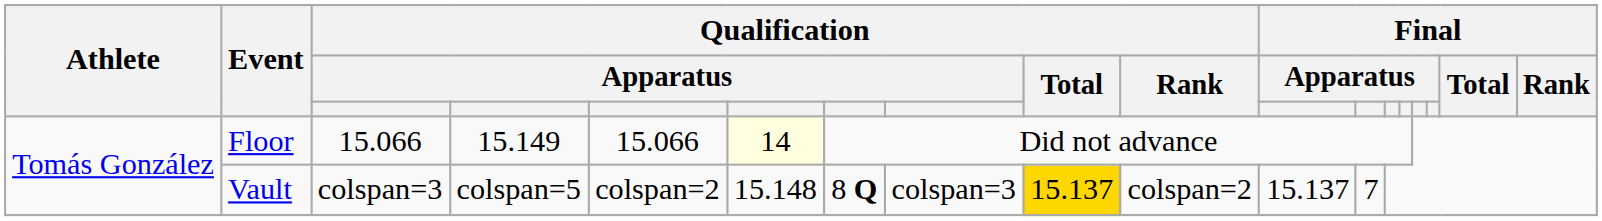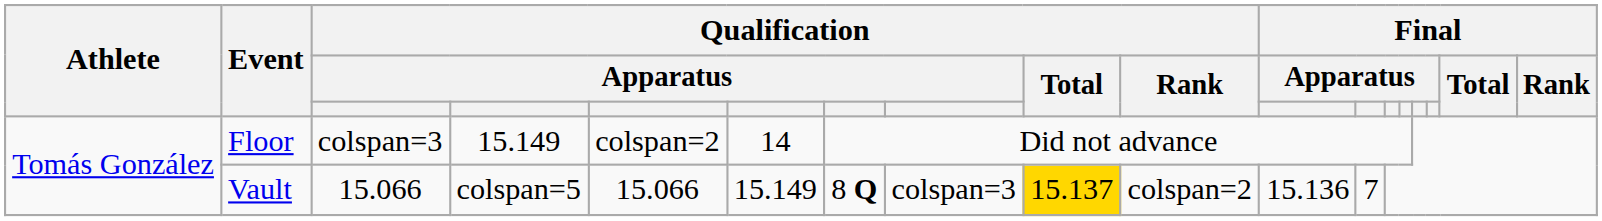(380, 140) 15.066 -> (380, 140) colspan=3
(657, 140) 15.066 -> (657, 140) colspan=2
(775, 140) lightyellow background -> (775, 140) no background
(380, 190) colspan=3 -> (380, 190) 15.066
(657, 190) colspan=2 -> (657, 190) 15.066
(775, 190) 15.148 -> (775, 190) 15.149
(1308, 190) 15.137 -> (1308, 190) 15.136
